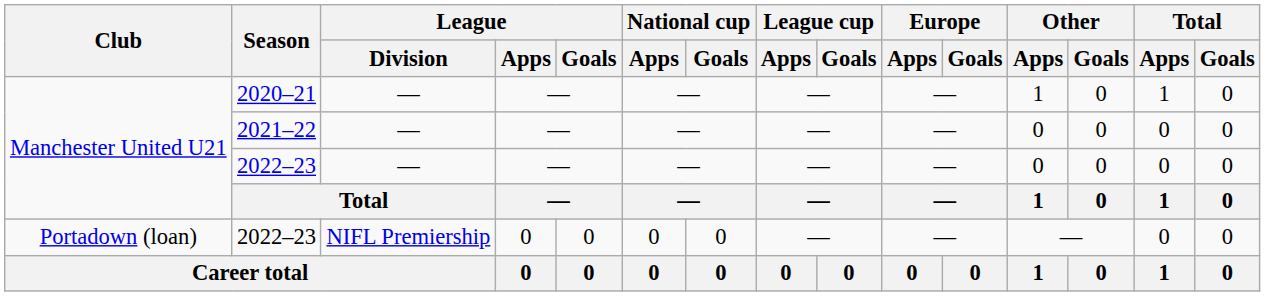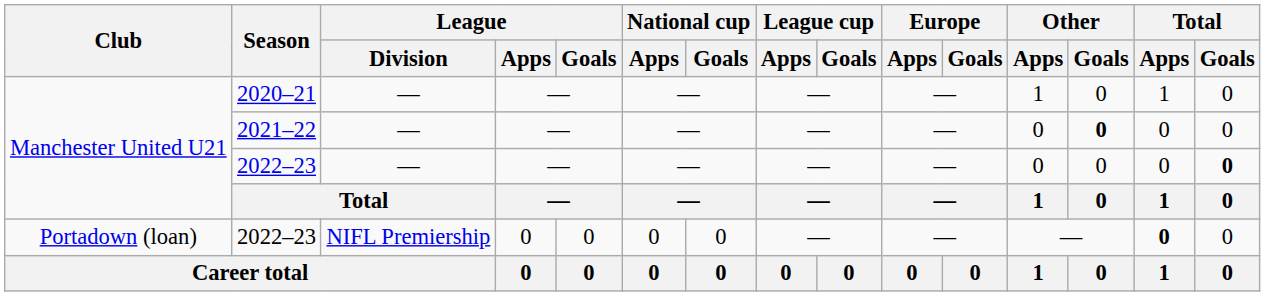(1101, 129) normal -> (1101, 129) bold
(1227, 165) normal -> (1227, 165) bold
(1164, 237) normal -> (1164, 237) bold
